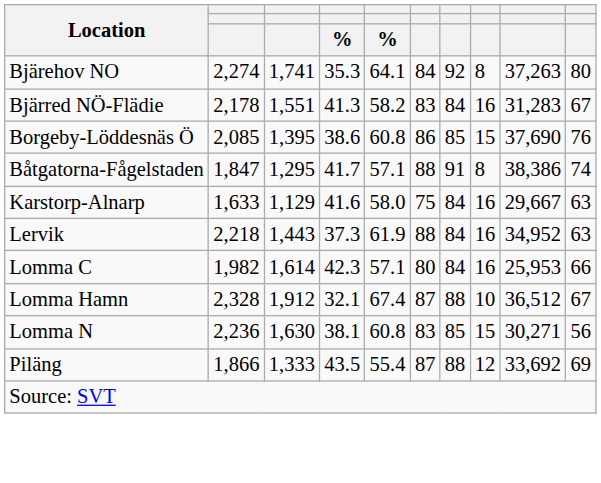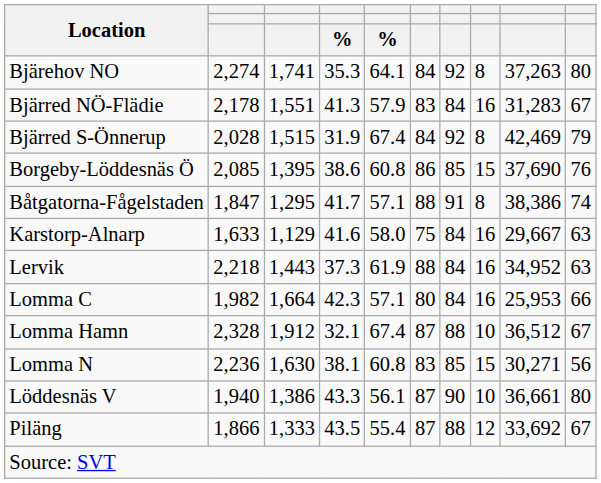(388, 104) 58.2 -> (388, 104) 57.9
+ row: (88, 137)
(292, 266) 1,614 -> (292, 299) 1,664
+ row: (63, 396)
(581, 364) 69 -> (581, 429) 67
